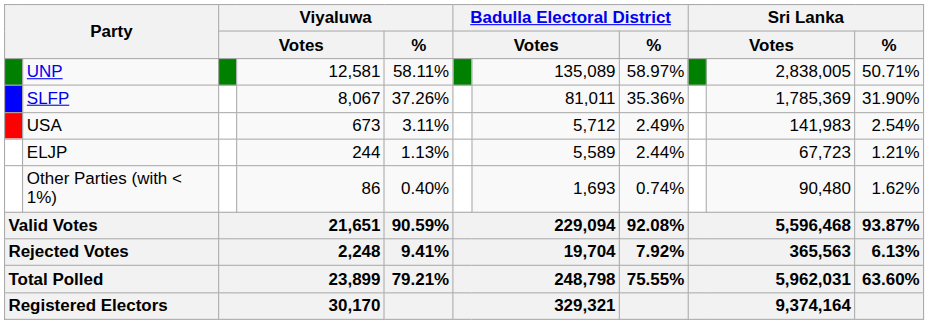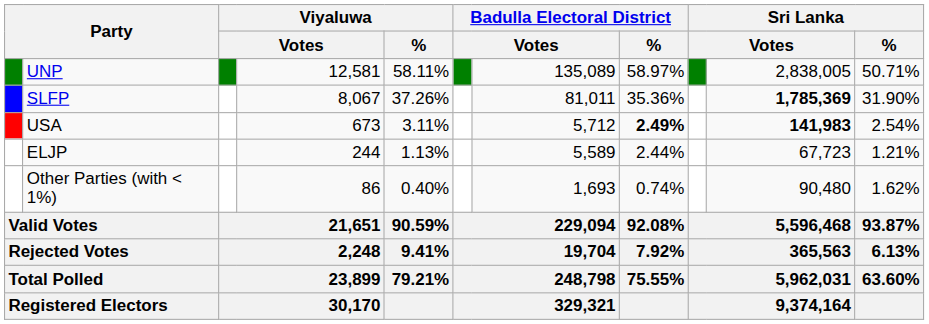(813, 98) normal -> (813, 98) bold
(660, 125) normal -> (660, 125) bold
(820, 125) normal -> (820, 125) bold
